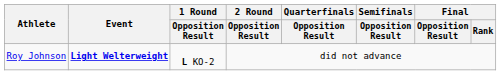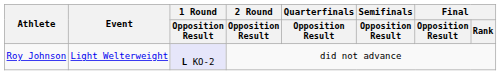(119, 56) bold -> (119, 56) normal
(198, 62) no background -> (198, 62) lavender background
